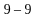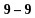(18, 9) normal -> (18, 9) bold
